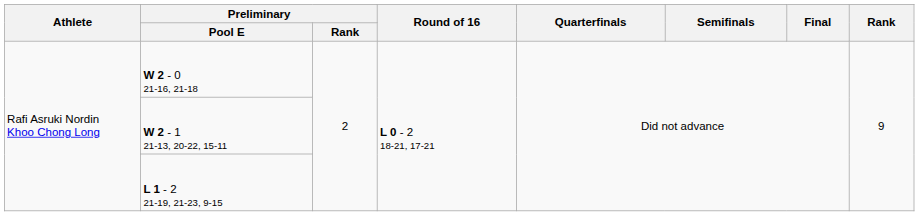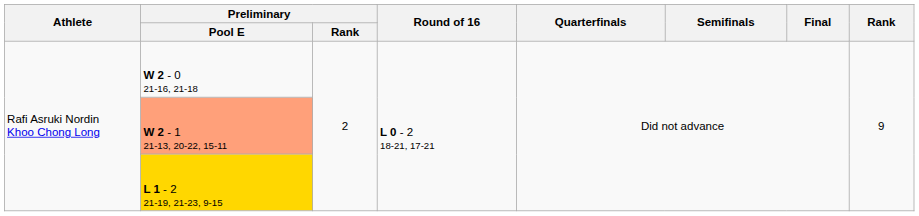(185, 139) no background -> (185, 139) lightsalmon background
(183, 195) no background -> (183, 195) gold background
